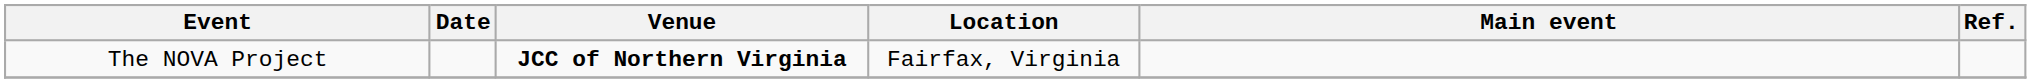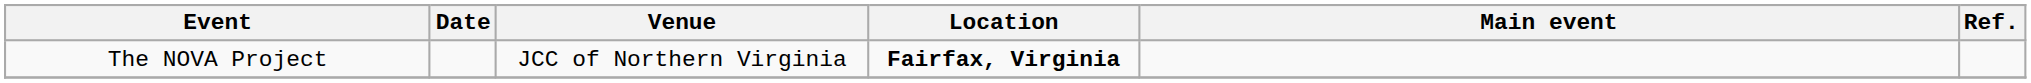(682, 59) bold -> (682, 59) normal
(1004, 59) normal -> (1004, 59) bold
